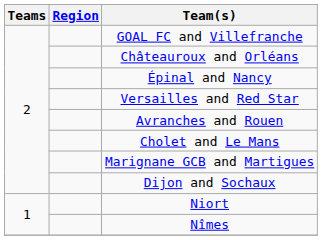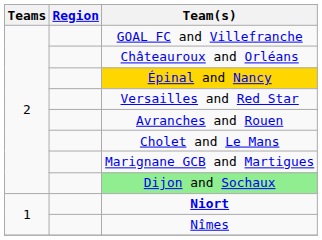(210, 78) no background -> (210, 78) gold background
(210, 183) no background -> (210, 183) lightgreen background
(210, 204) normal -> (210, 204) bold
